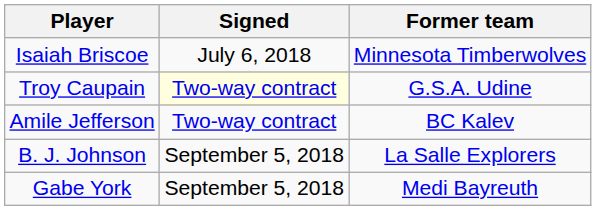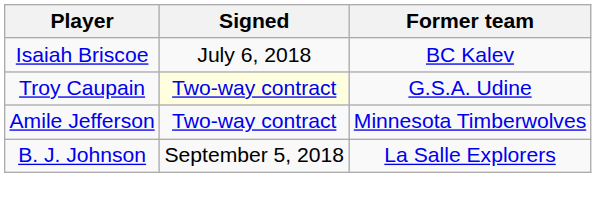(470, 54) Minnesota Timberwolves -> (470, 54) BC Kalev
(470, 121) BC Kalev -> (470, 121) Minnesota Timberwolves
- row: (82, 188)
